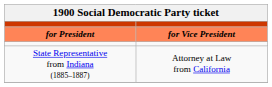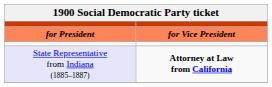(70, 64) no background -> (70, 64) lavender background
(202, 64) normal -> (202, 64) bold
